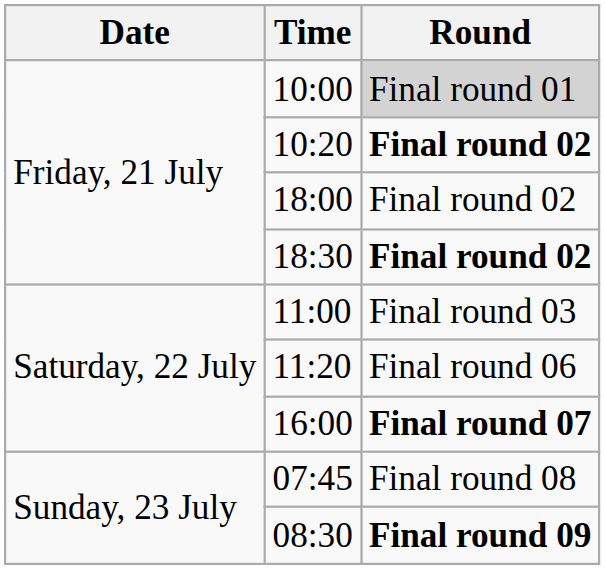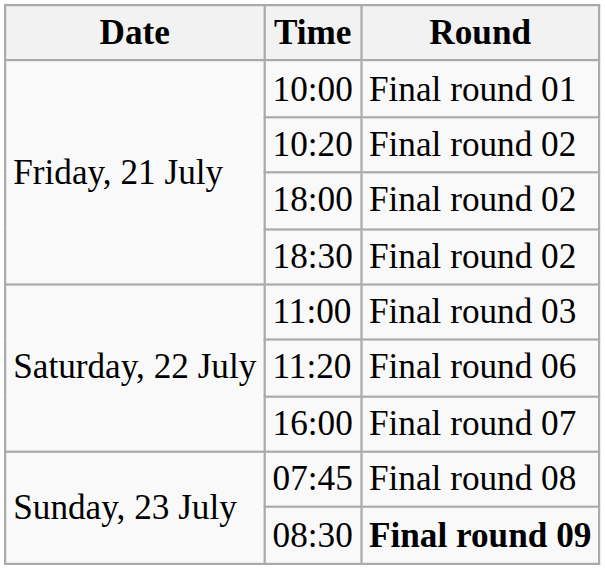(473, 88) lightgrey background -> (473, 88) no background
(480, 144) bold -> (473, 144) normal
(480, 255) bold -> (473, 255) normal
(480, 423) bold -> (473, 423) normal
